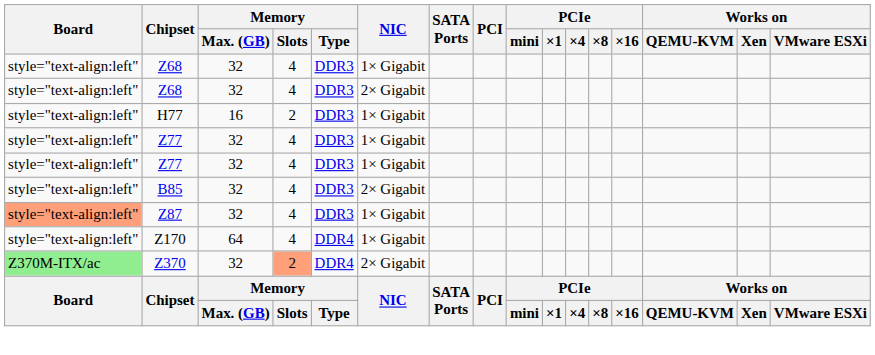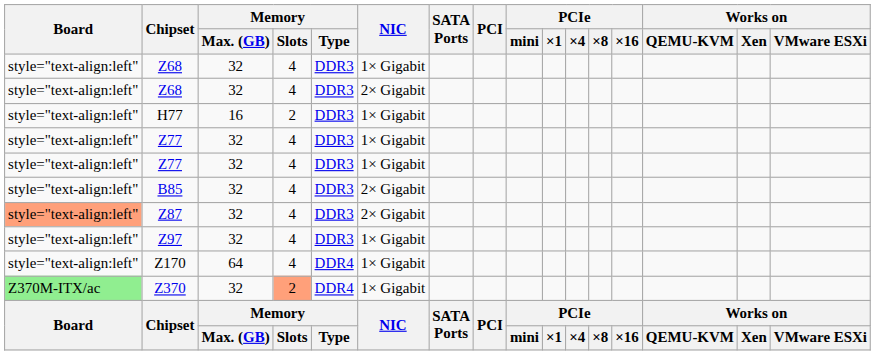(393, 213) 1× Gigabit -> (393, 213) 2× Gigabit
+ row: (170, 238)
(393, 263) 2× Gigabit -> (393, 287) 1× Gigabit
